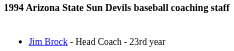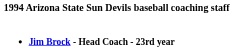(117, 42) normal -> (117, 42) bold
